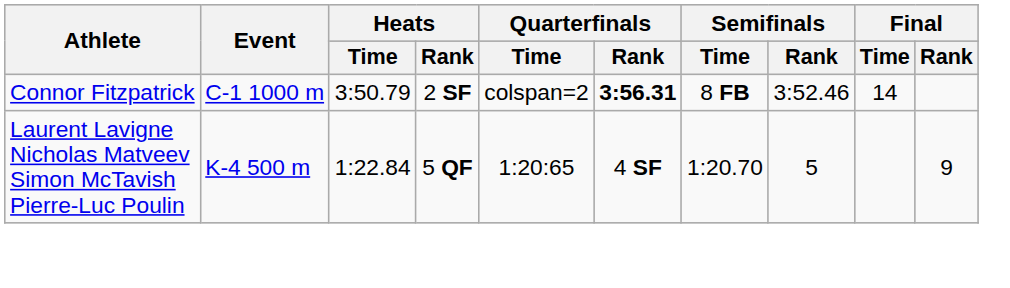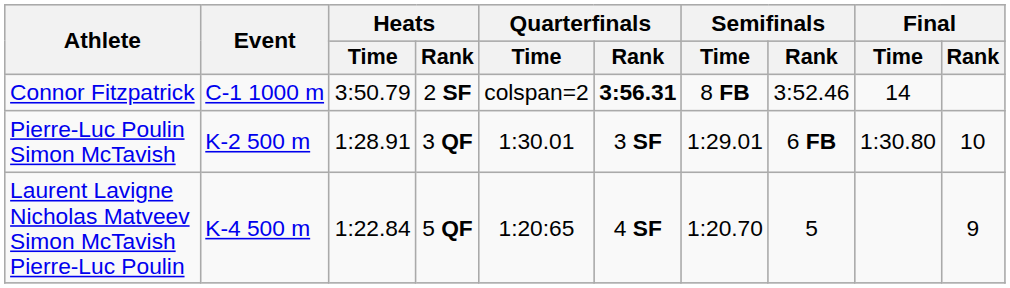+ row: (97, 142)
